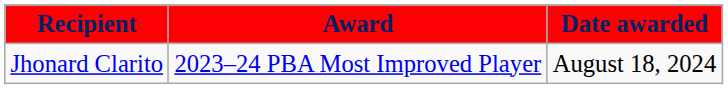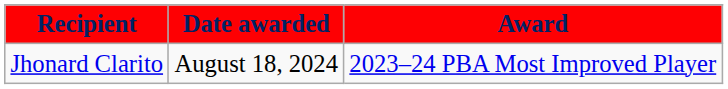columns swapped: (358, 24) <-> (634, 24)
